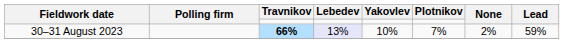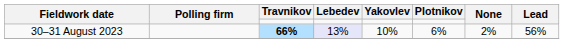(439, 31) 7% -> (439, 31) 6%
(536, 31) 59% -> (536, 31) 56%
